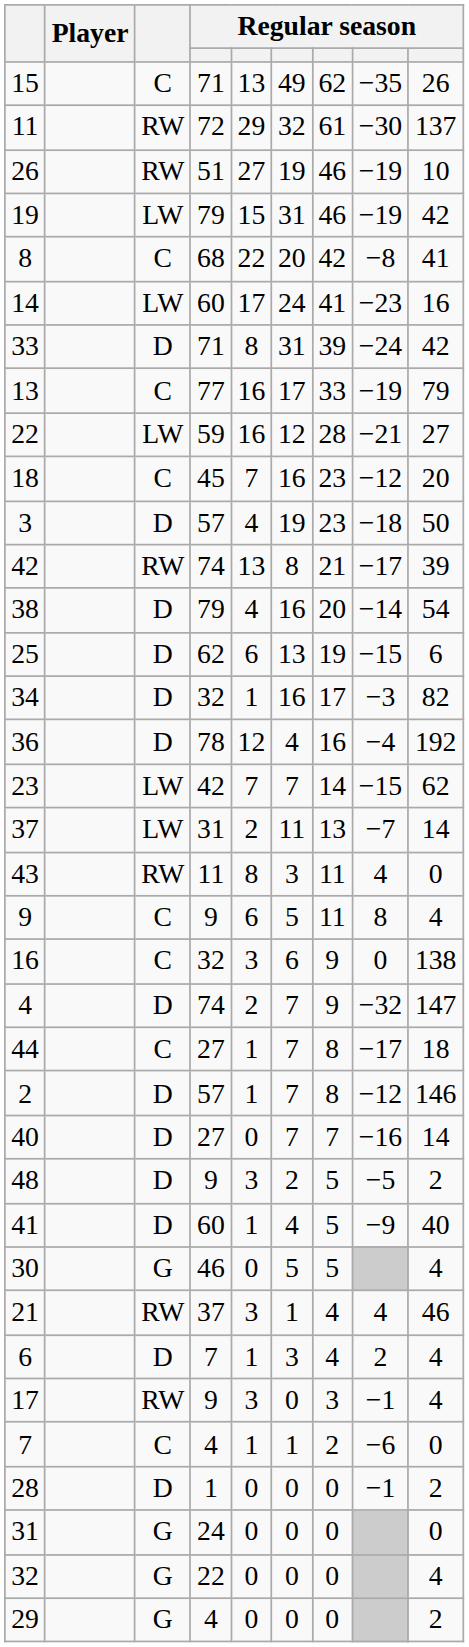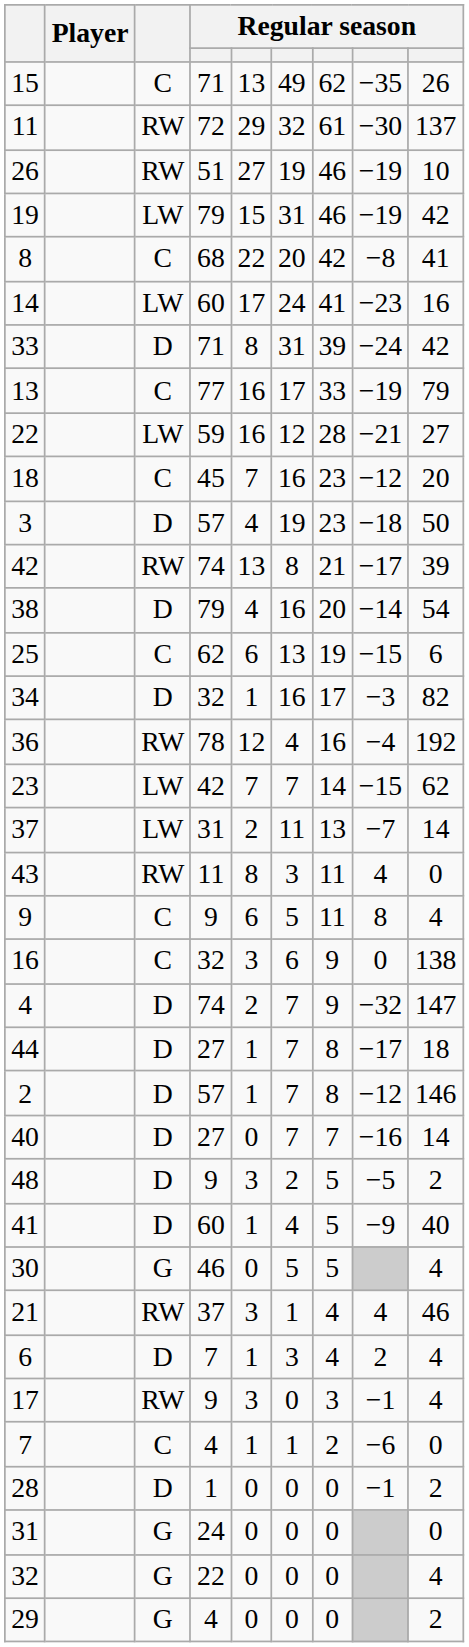(163, 653) D -> (163, 653) C
(163, 741) D -> (163, 741) RW
(163, 1048) C -> (163, 1048) D
